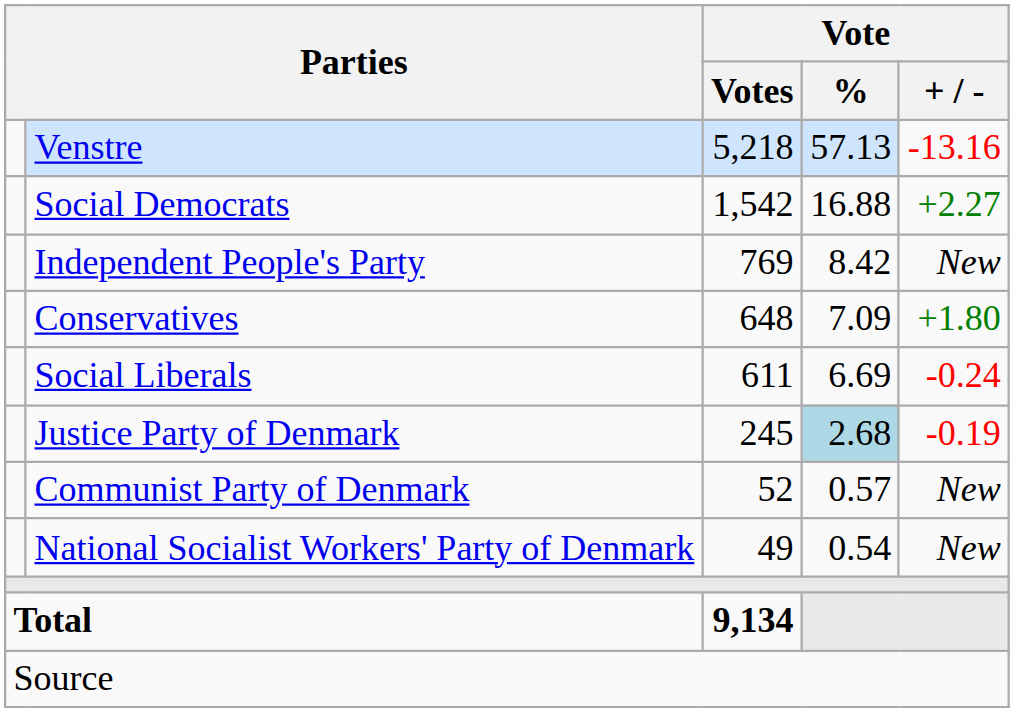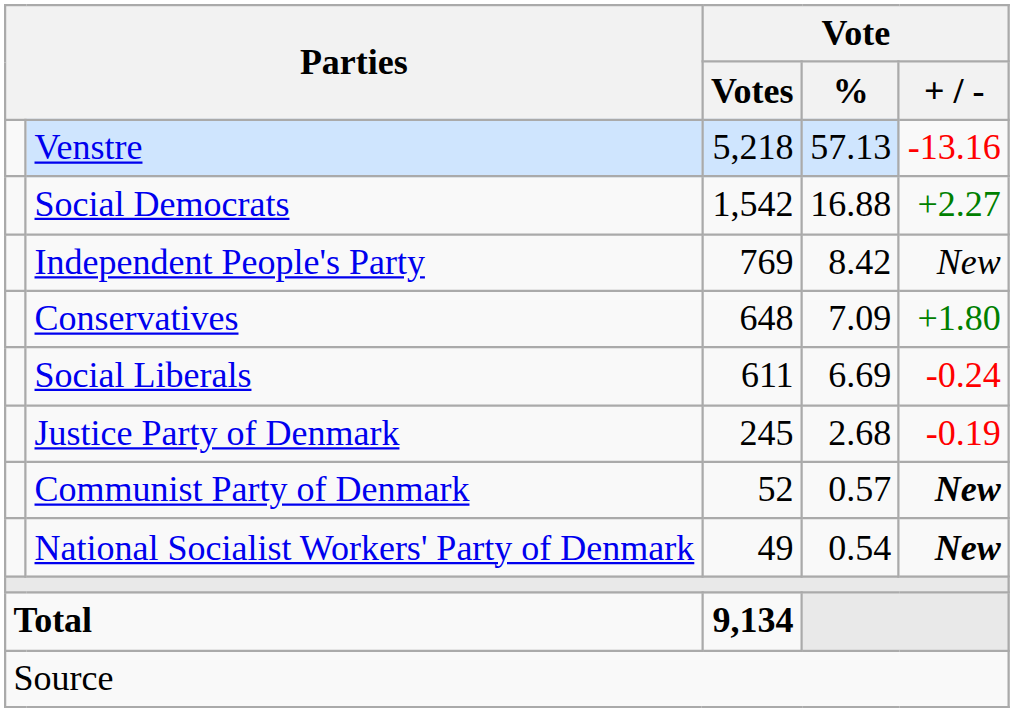(860, 432) lightblue background -> (860, 432) no background
(969, 489) normal -> (968, 489) bold
(969, 546) normal -> (968, 546) bold
